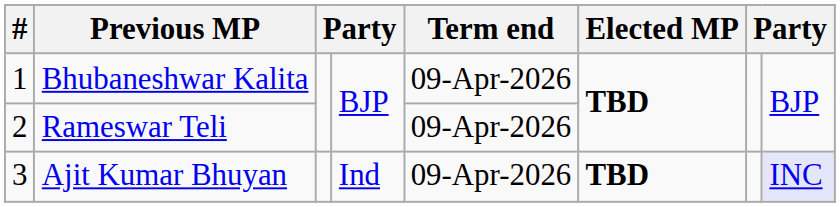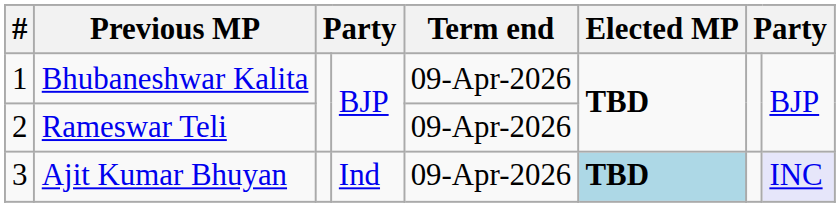(617, 175) no background -> (617, 175) lightblue background
